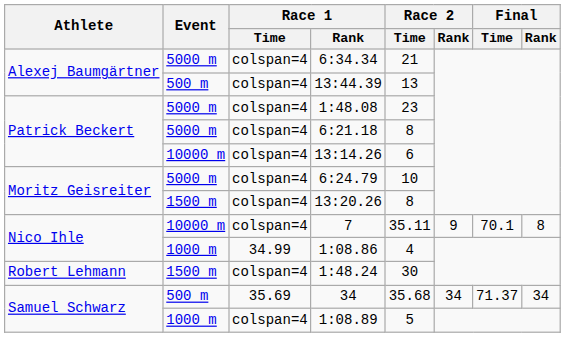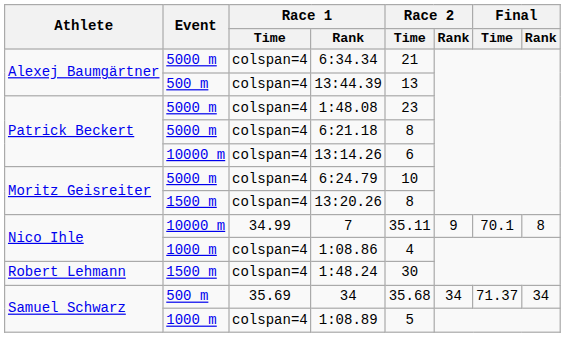(270, 226) colspan=4 -> (270, 226) 34.99
(270, 249) 34.99 -> (270, 249) colspan=4
